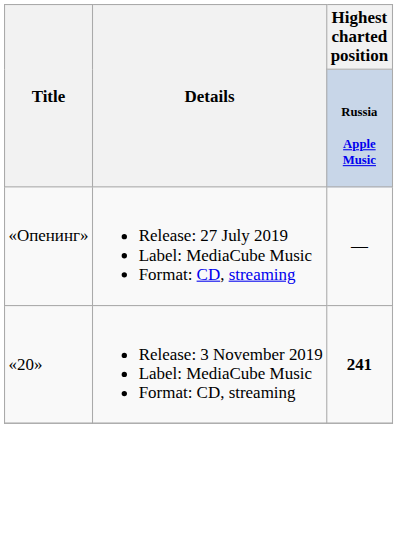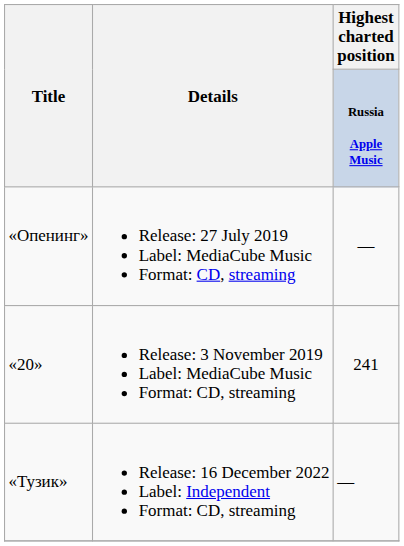(359, 364) bold -> (366, 364) normal
+ row: (38, 482)
